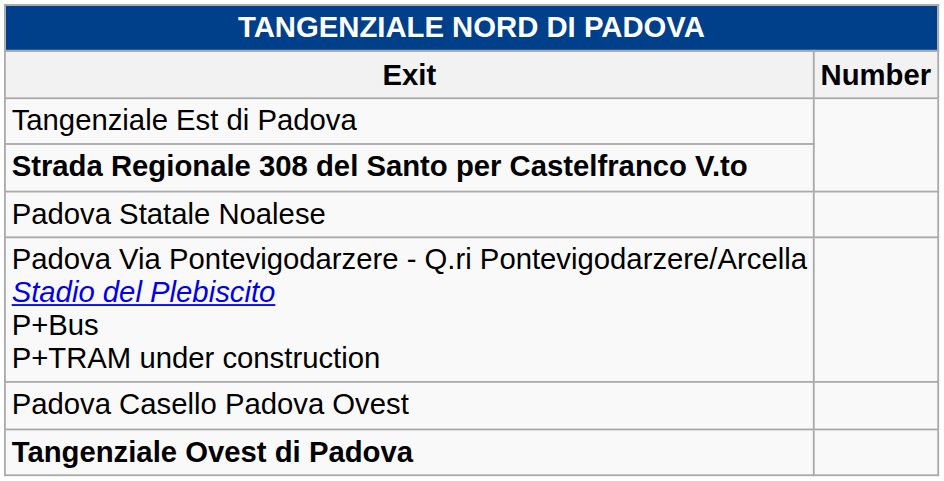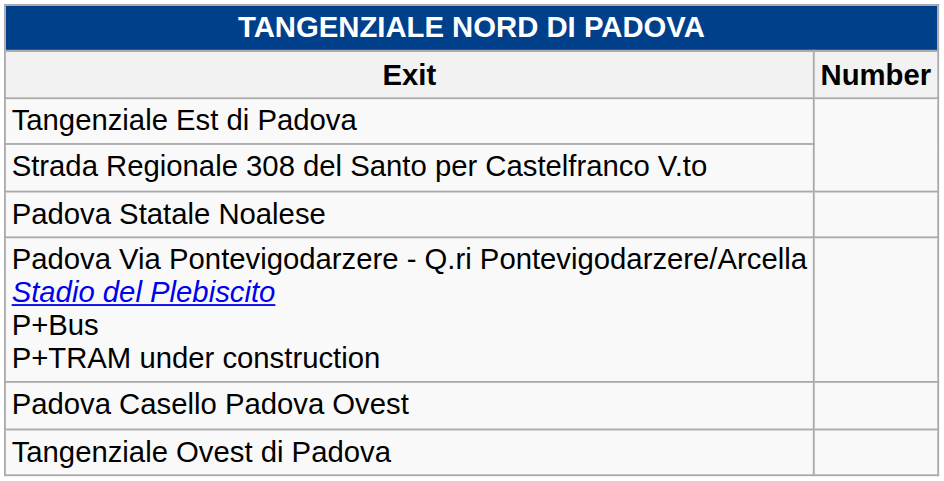(380, 167) bold -> (359, 167) normal
(212, 451) bold -> (201, 451) normal
